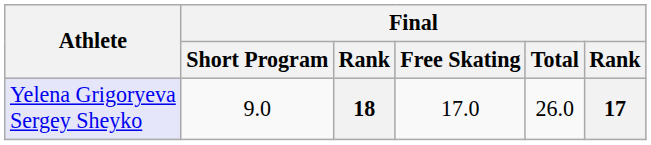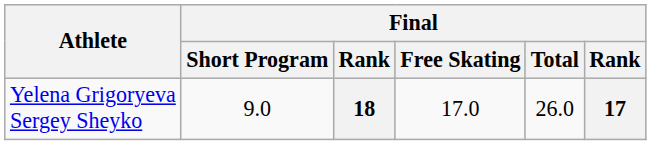(93, 108) lavender background -> (93, 108) no background
